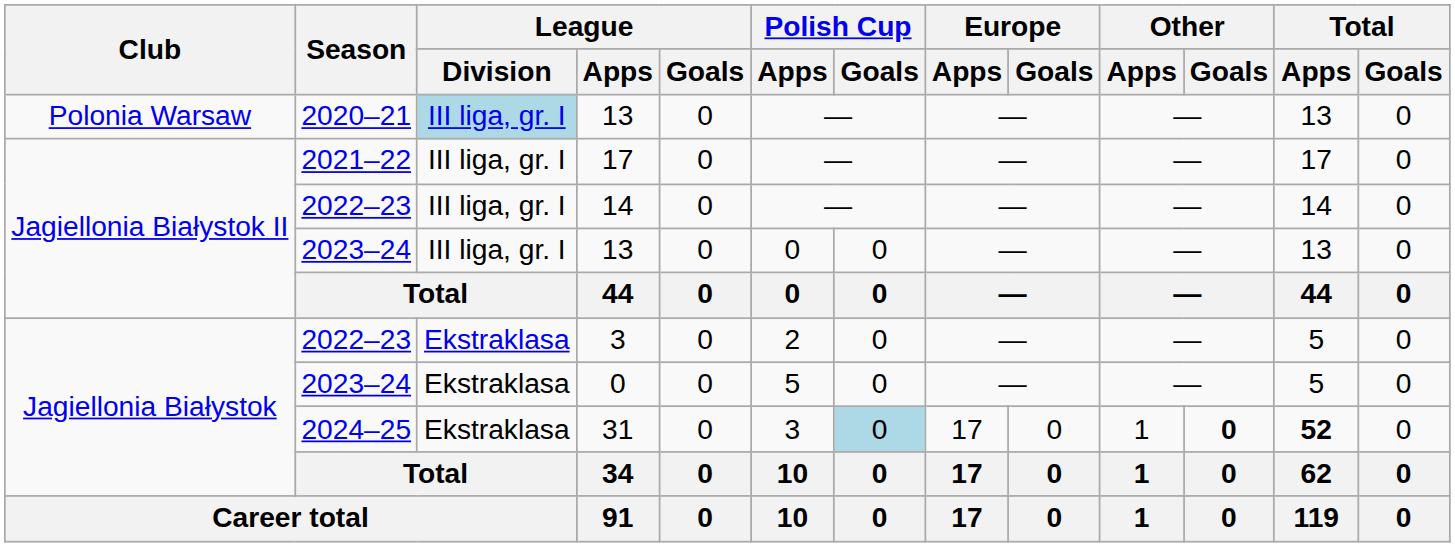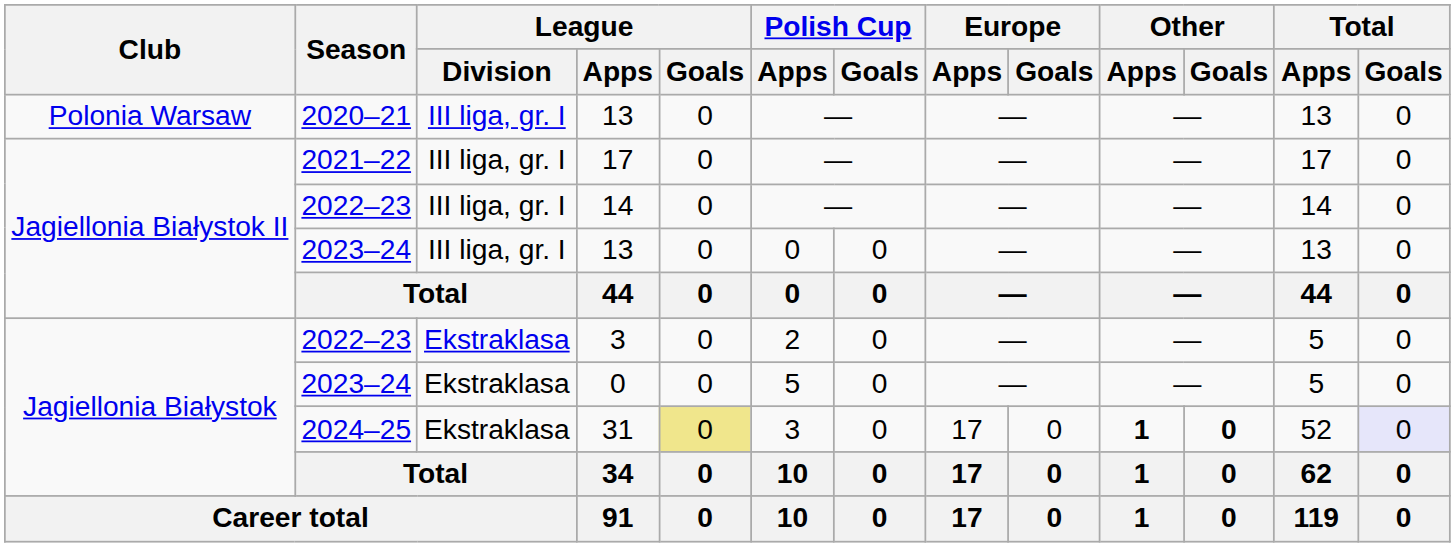(497, 116) lightblue background -> (497, 116) no background
(705, 428) no background -> (705, 428) khaki background
(880, 428) lightblue background -> (880, 428) no background
(1142, 428) normal -> (1142, 428) bold
(1316, 428) bold -> (1316, 428) normal
(1404, 428) no background -> (1404, 428) lavender background
